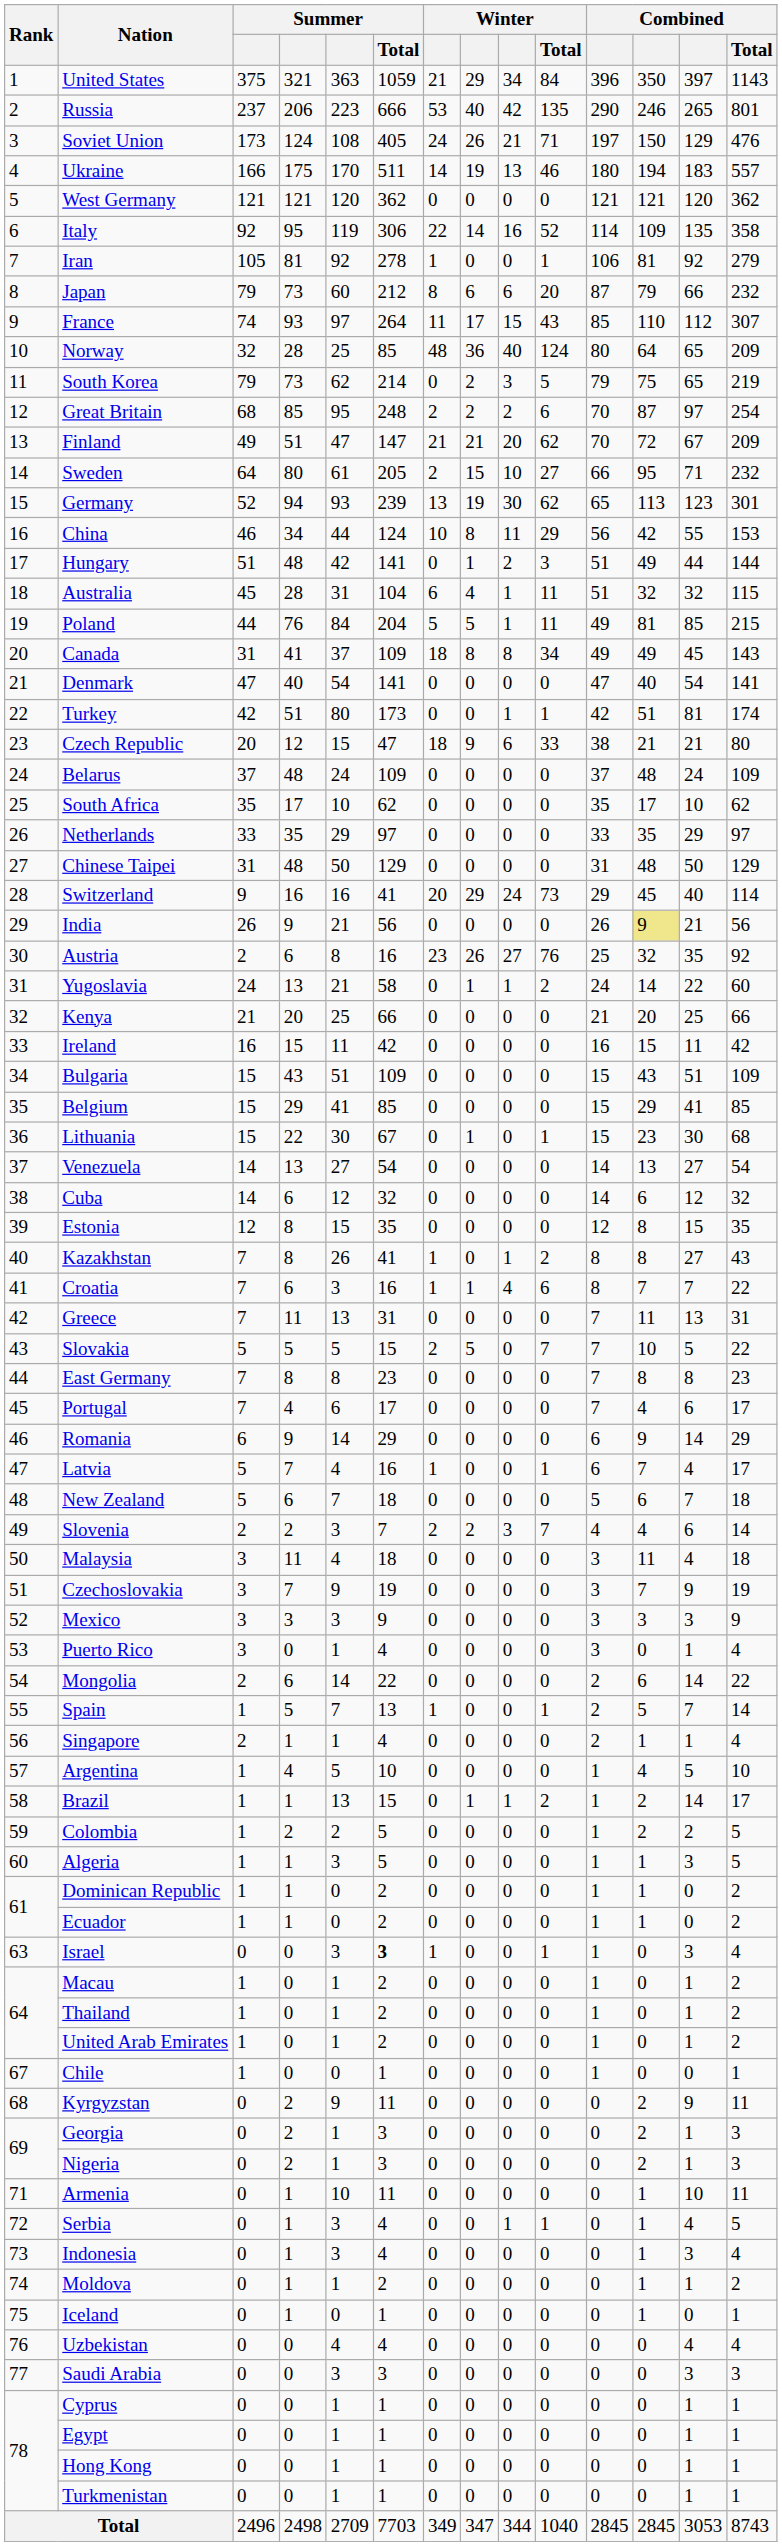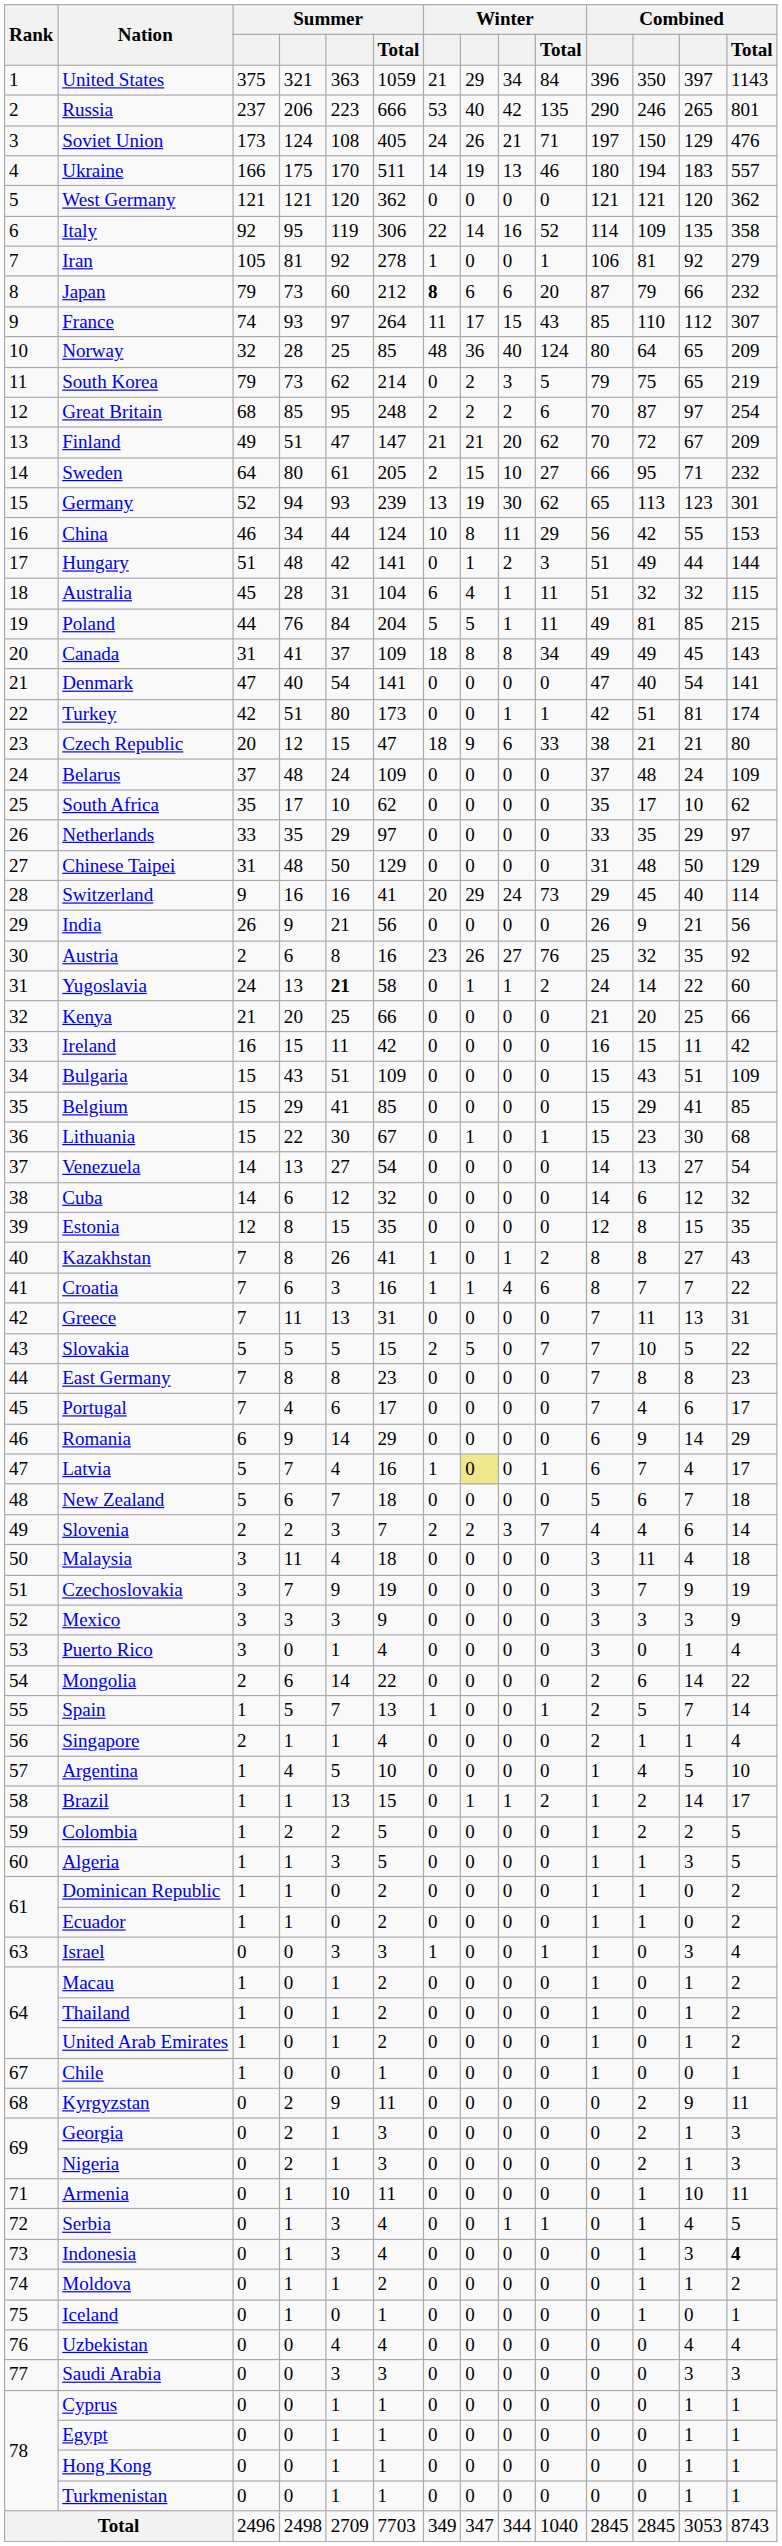(433, 291) normal -> (433, 291) bold
(642, 925) khaki background -> (642, 925) no background
(340, 985) normal -> (340, 985) bold
(470, 1469) no background -> (470, 1469) khaki background
(382, 1952) bold -> (382, 1952) normal
(736, 2254) normal -> (736, 2254) bold
